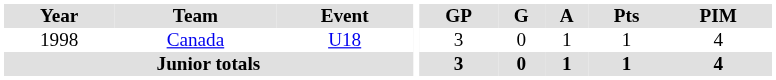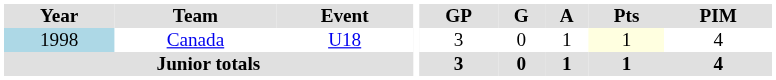(59, 39) no background -> (59, 39) lightblue background
(627, 39) no background -> (627, 39) lightyellow background
